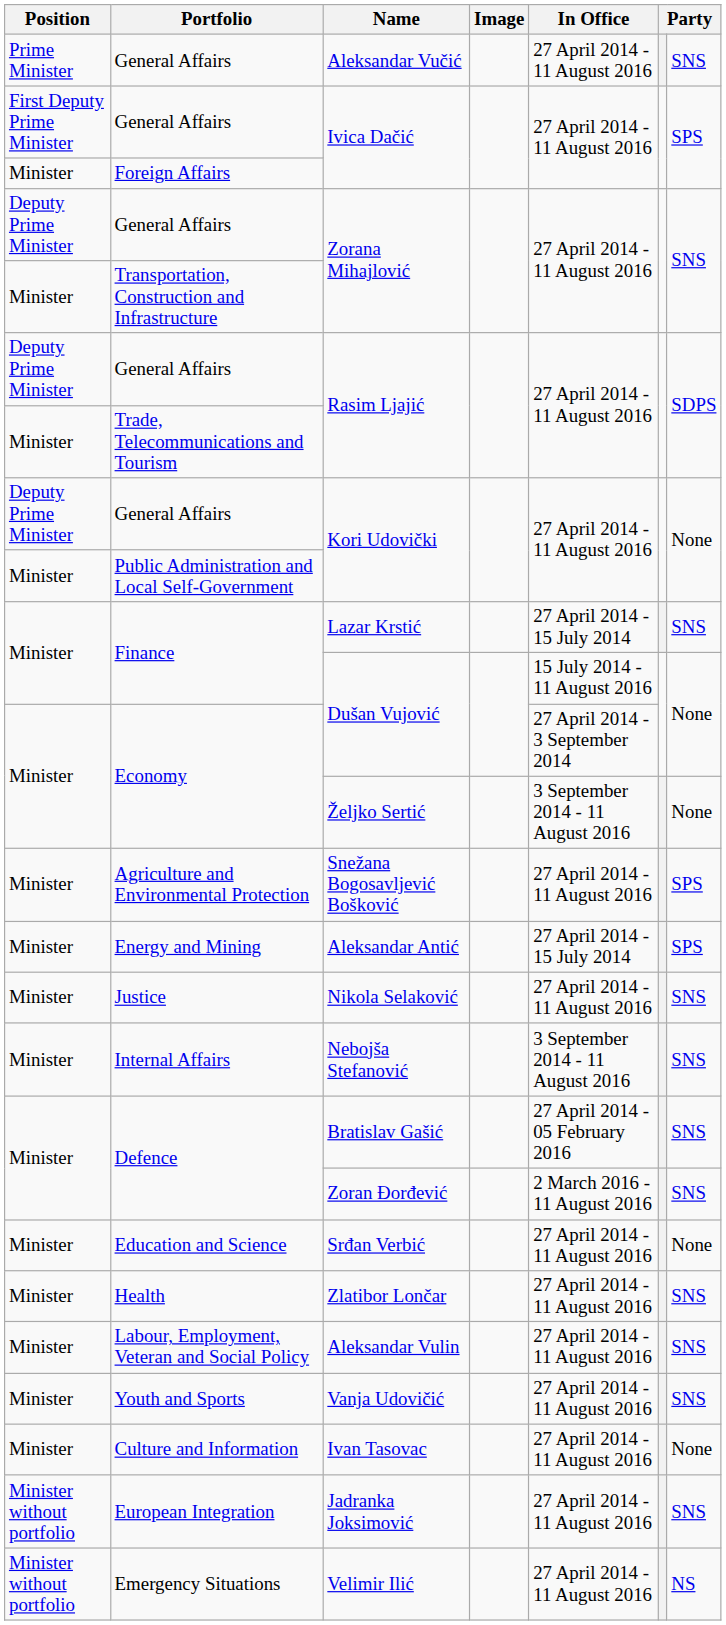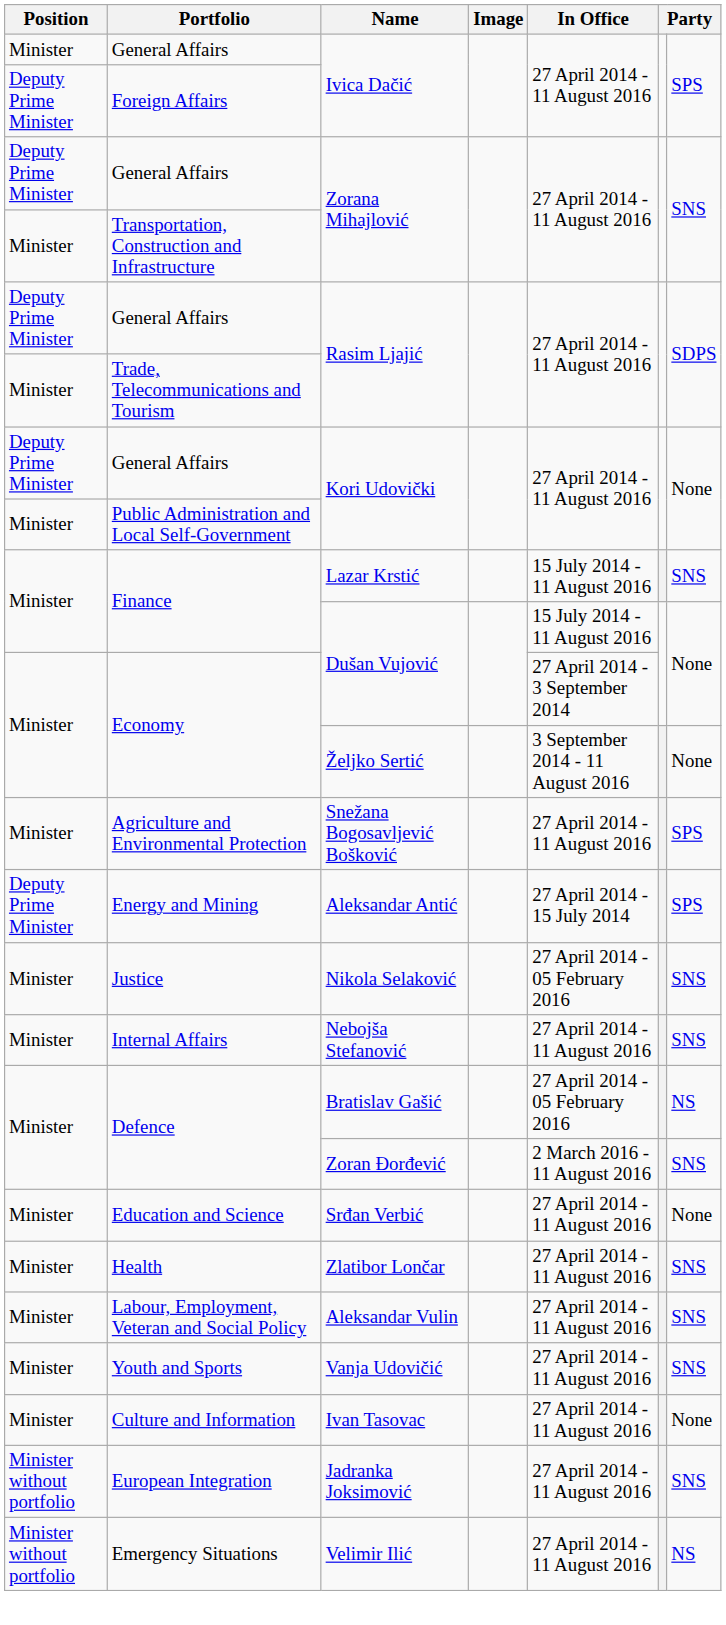- row: (173, 60)
(56, 121) First Deputy Prime Minister -> (41, 49) Minister
(41, 173) Minister -> (41, 100) Deputy Prime Minister
(591, 626) 27 April 2014 - 15 July 2014 -> (592, 575) 15 July 2014 - 11 August 2016
(41, 946) Minister -> (41, 905) Deputy Prime Minister
(593, 997) 27 April 2014 - 11 August 2016 -> (590, 978) 27 April 2014 - 05 February 2016
(582, 1059) 3 September 2014 - 11 August 2016 -> (592, 1040) 27 April 2014 - 11 August 2016
(689, 1131) SNS -> (683, 1101) NS
